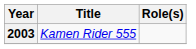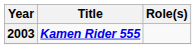(88, 33) normal -> (90, 33) bold
